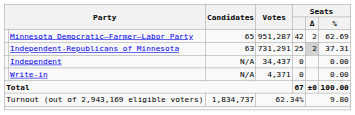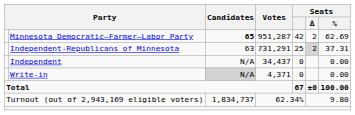(249, 36) normal -> (249, 36) bold
(247, 74) no background -> (247, 74) lightgrey background
